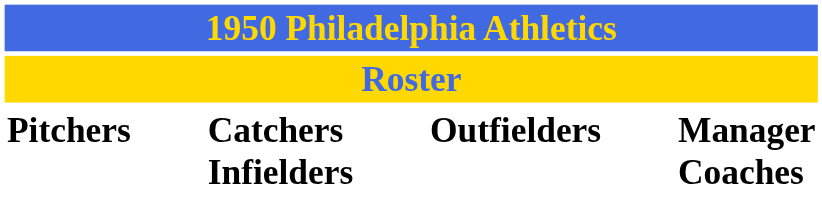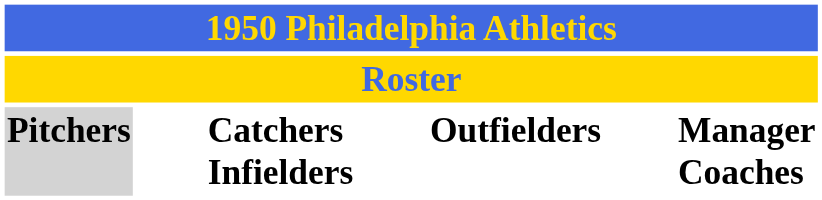(69, 129) no background -> (69, 129) lightgrey background
